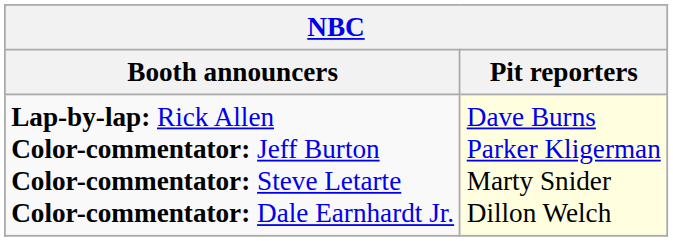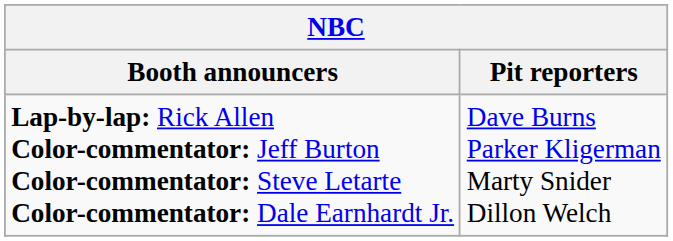(564, 165) lightyellow background -> (564, 165) no background
